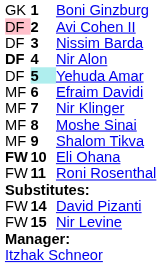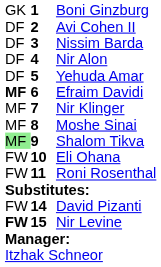(15, 26) pink background -> (15, 26) no background
(15, 59) bold -> (15, 59) normal
(35, 75) paleturquoise background -> (35, 75) no background
(16, 92) normal -> (16, 92) bold
(16, 141) no background -> (16, 141) lightgreen background
(16, 157) bold -> (16, 157) normal
(16, 222) normal -> (16, 222) bold
